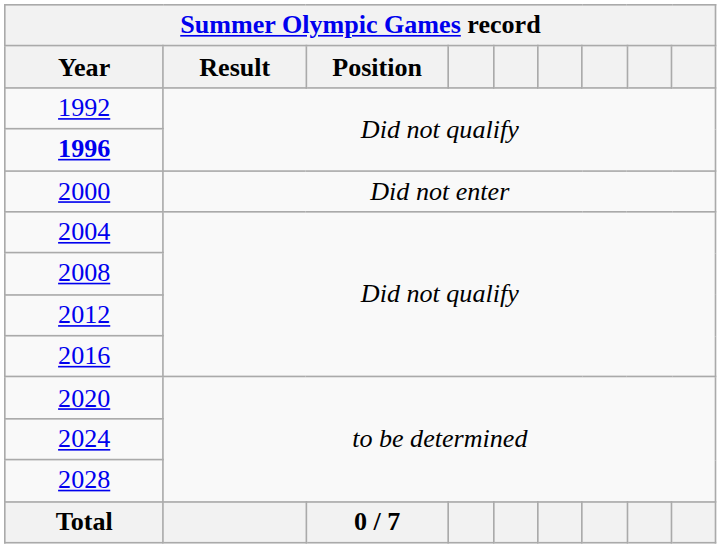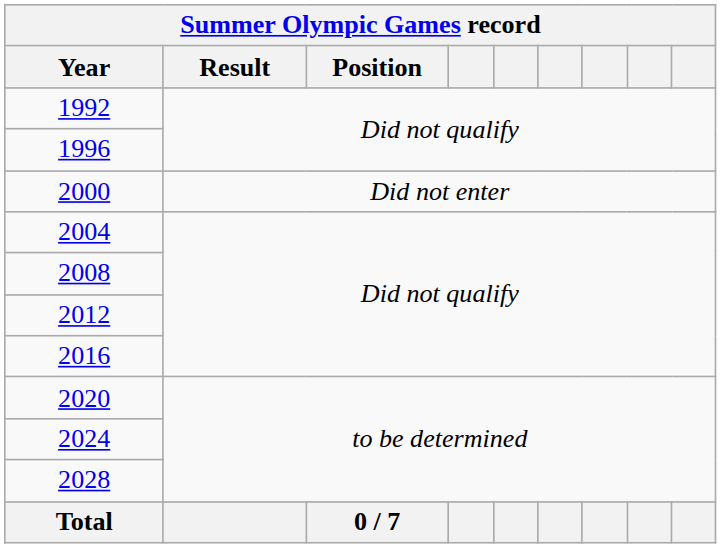(84, 149) bold -> (84, 149) normal
